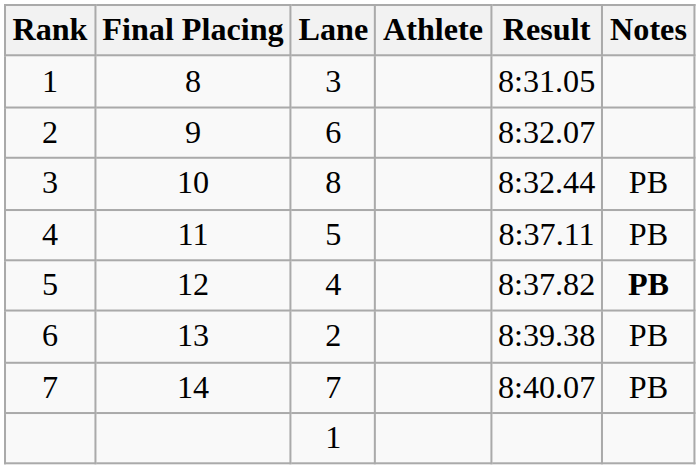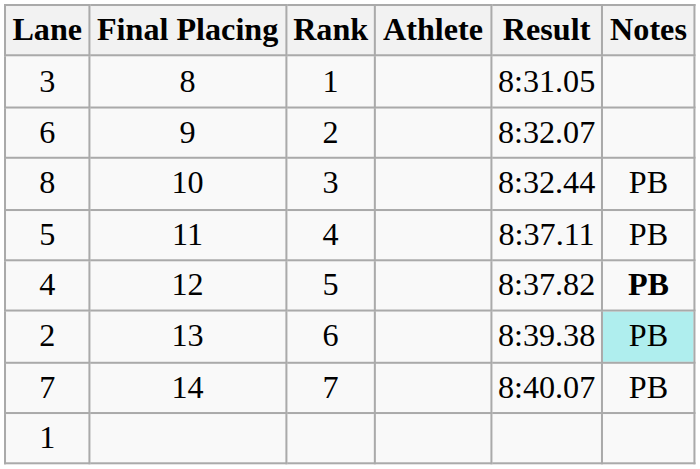columns swapped: (50, 30) <-> (333, 30)
(649, 336) no background -> (649, 336) paleturquoise background
